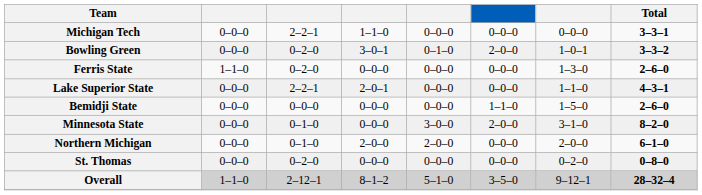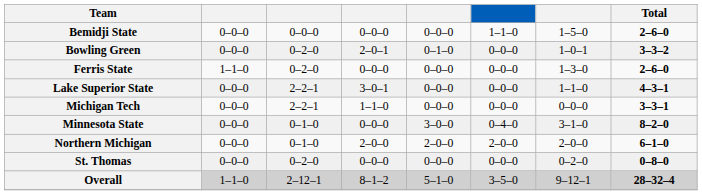rows swapped: (103, 106) <-> (103, 32)
(374, 50) 3–0–1 -> (374, 50) 2–0–1
(503, 50) 2–0–0 -> (503, 50) 0–0–0
(374, 87) 2–0–1 -> (374, 87) 3–0–1
(503, 124) 2–0–0 -> (503, 124) 0–4–0
(503, 143) 0–0–0 -> (503, 143) 2–0–0
